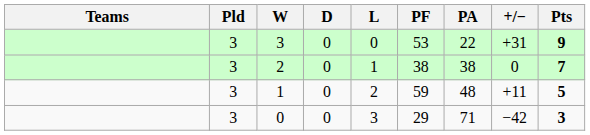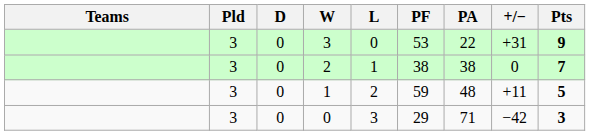columns swapped: (280, 17) <-> (327, 17)
